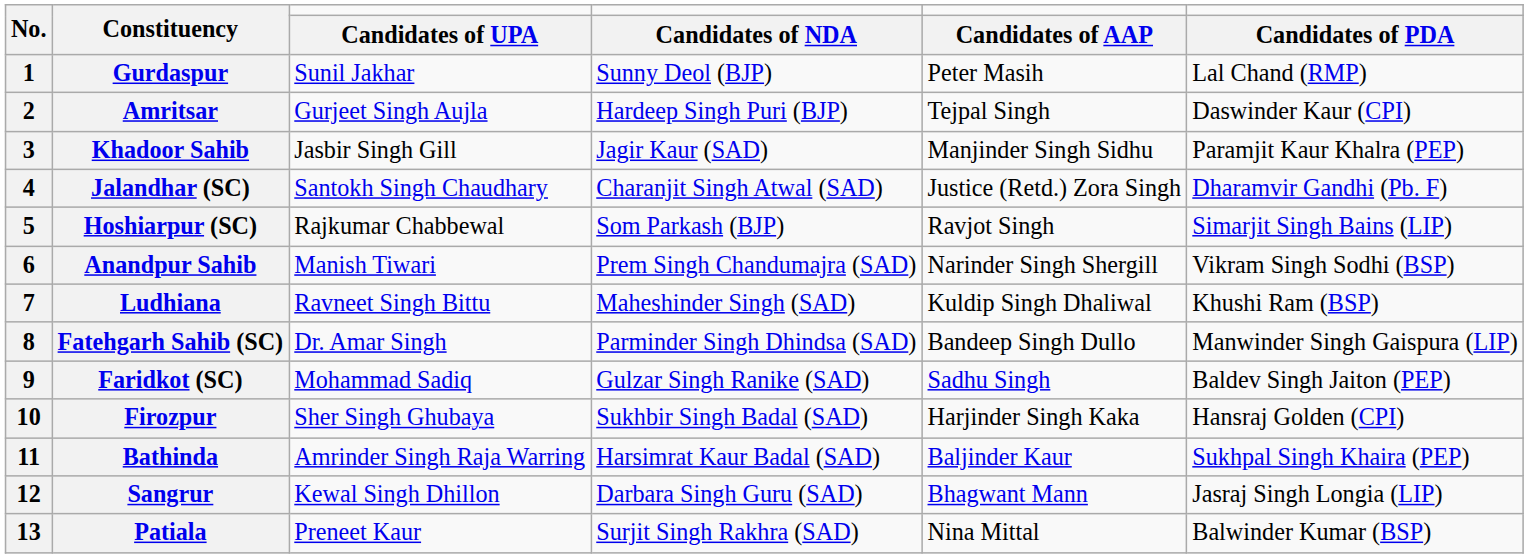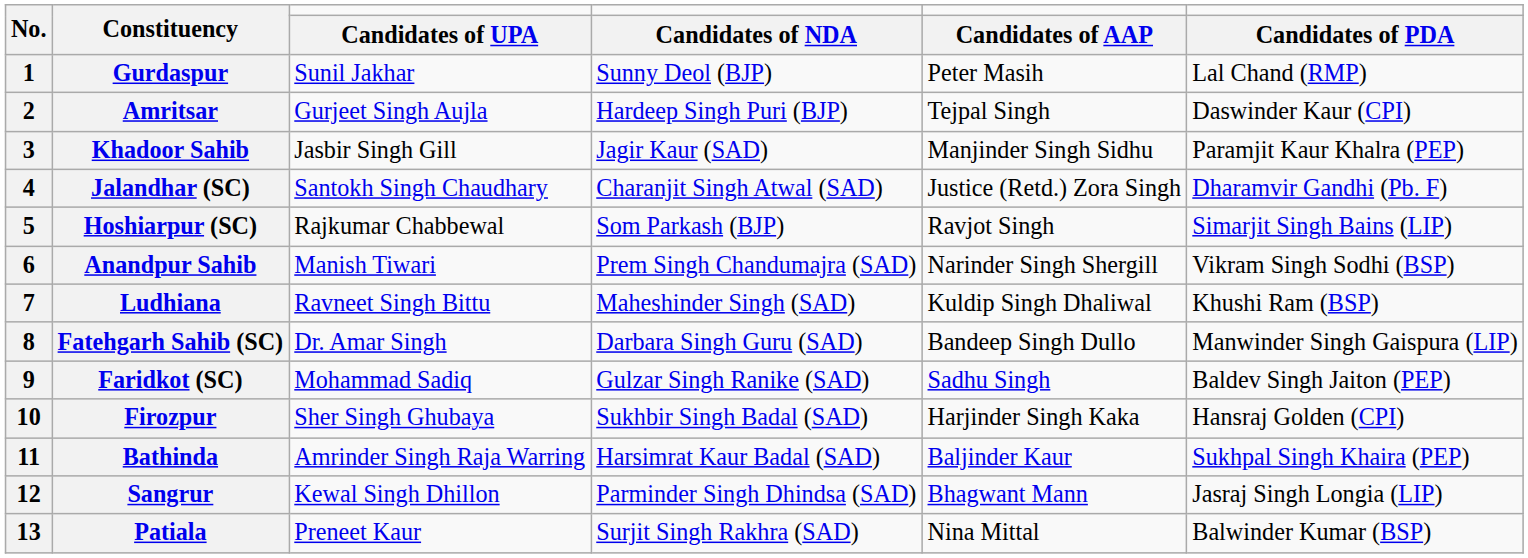(756, 341) Parminder Singh Dhindsa (SAD) -> (729, 341) Darbara Singh Guru (SAD)
(729, 494) Darbara Singh Guru (SAD) -> (756, 494) Parminder Singh Dhindsa (SAD)
